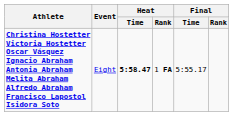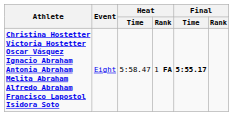(135, 69) bold -> (135, 69) normal
(191, 69) normal -> (191, 69) bold
